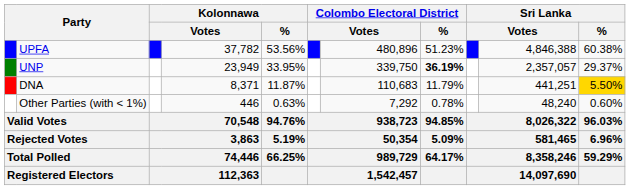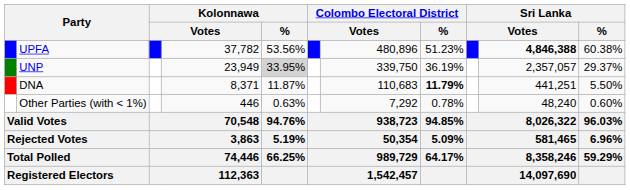(551, 49) normal -> (551, 49) bold
(286, 67) no background -> (286, 67) lightgrey background
(444, 67) bold -> (444, 67) normal
(445, 85) normal -> (445, 85) bold
(606, 85) gold background -> (606, 85) no background
